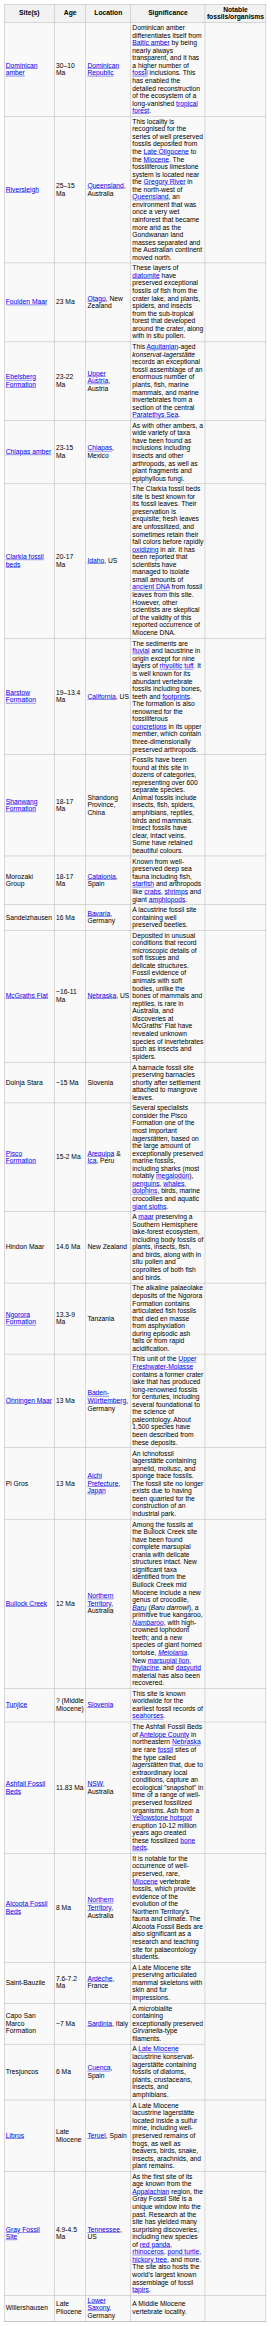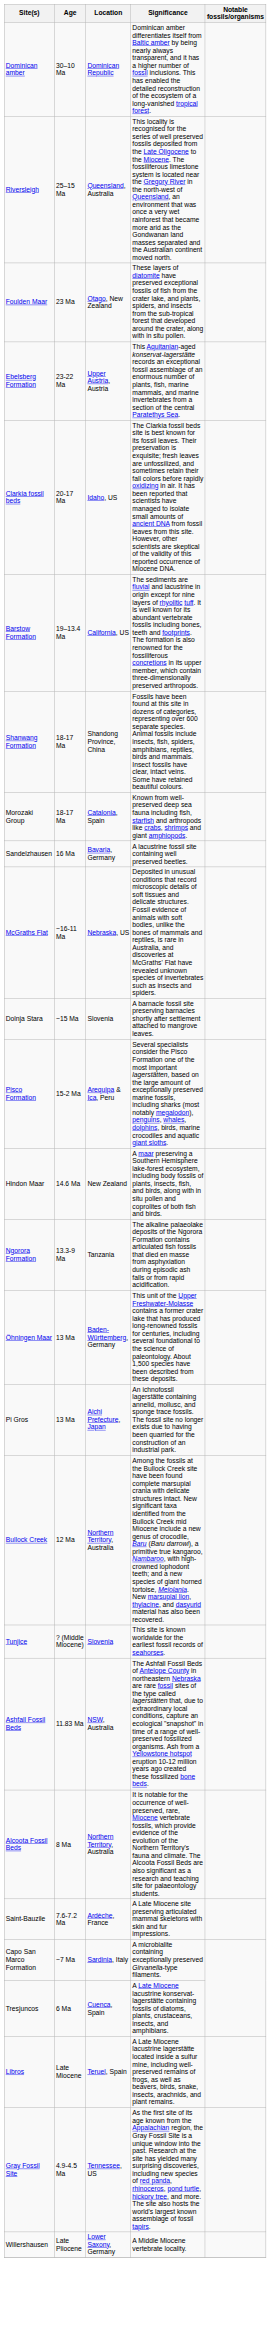- row: (29, 452)
